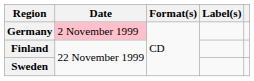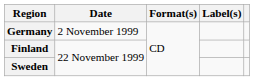(98, 31) pink background -> (98, 31) no background
